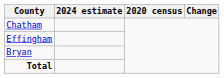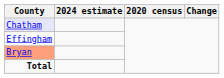(24, 25) no background -> (24, 25) lavender background
(19, 53) no background -> (19, 53) lightsalmon background
